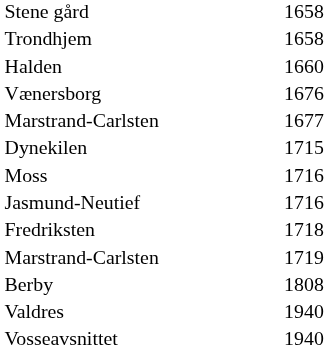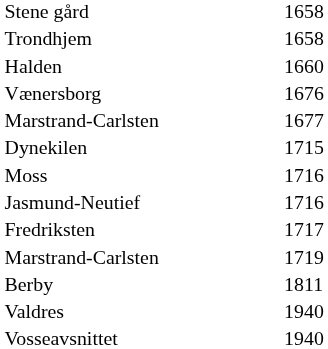(304, 230) 1718 -> (304, 230) 1717
(304, 284) 1808 -> (304, 284) 1811
